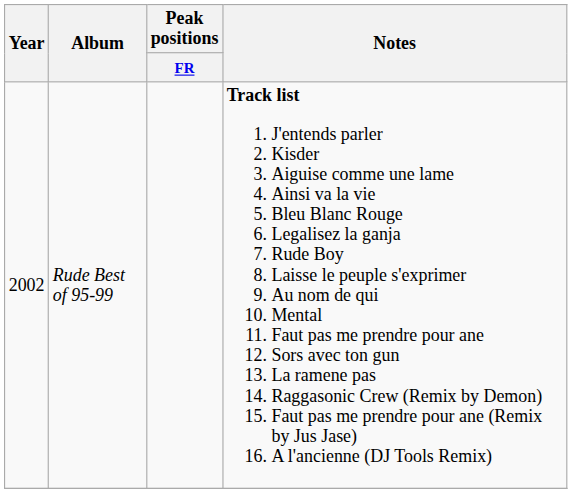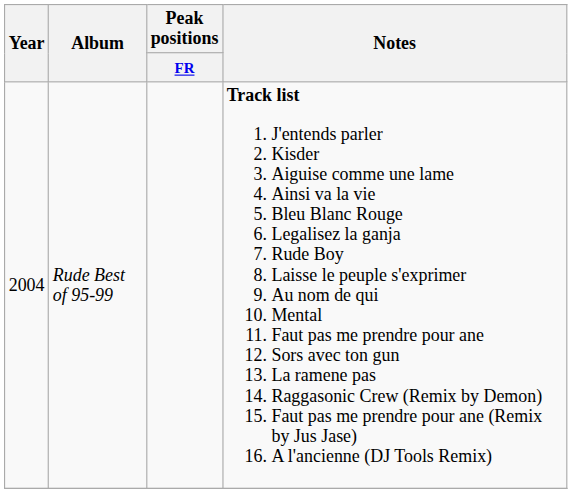(27, 284) 2002 -> (27, 284) 2004
